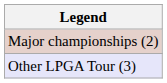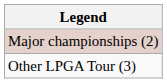(72, 66) lavender background -> (72, 66) no background
